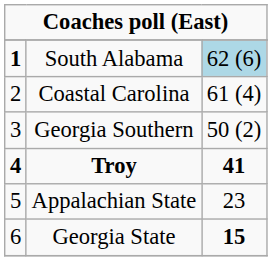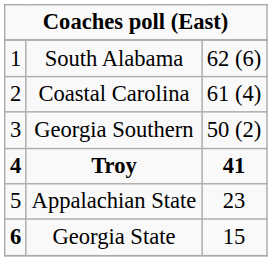(16, 58) bold -> (16, 58) normal
(234, 58) lightblue background -> (234, 58) no background
(16, 237) normal -> (16, 237) bold
(234, 237) bold -> (234, 237) normal
